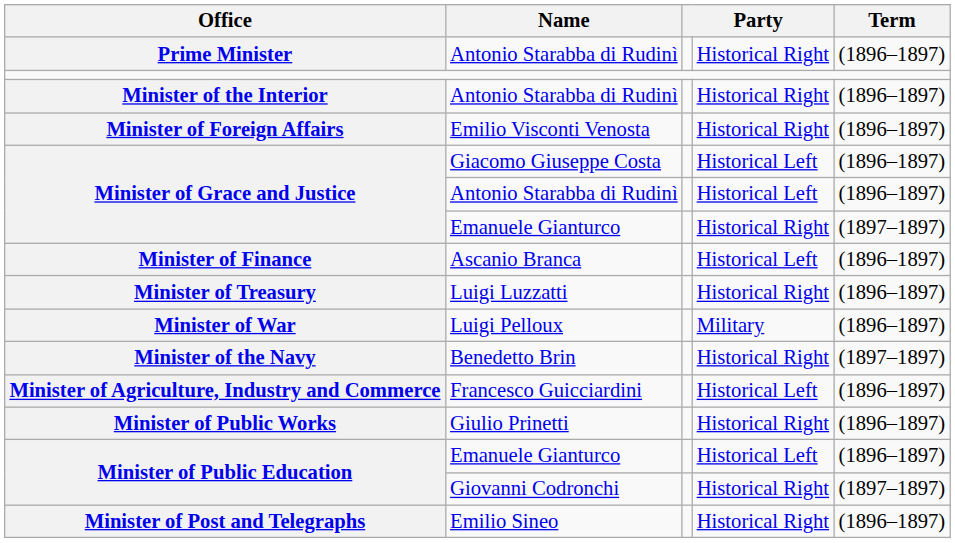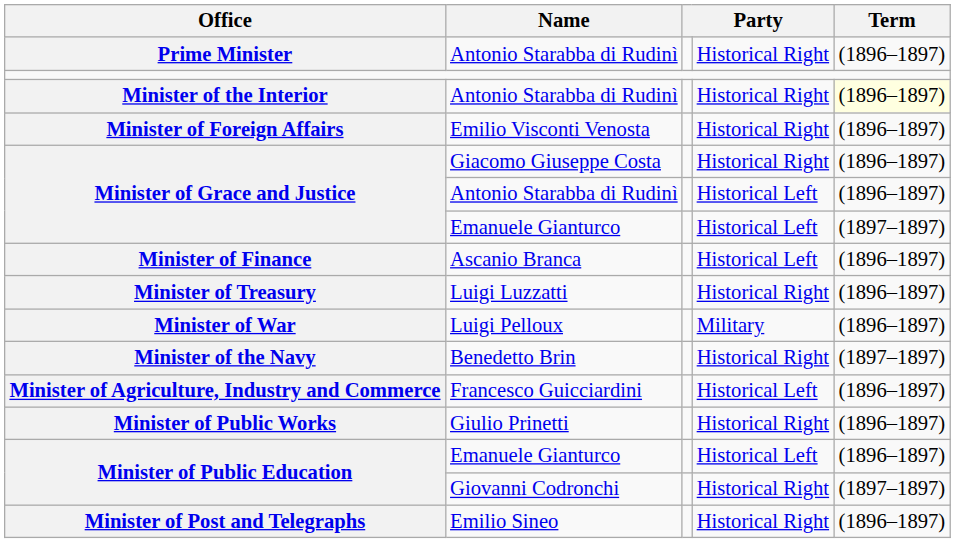(892, 95) no background -> (892, 95) lightyellow background
(757, 161) Historical Left -> (763, 161) Historical Right
(763, 226) Historical Right -> (757, 226) Historical Left
